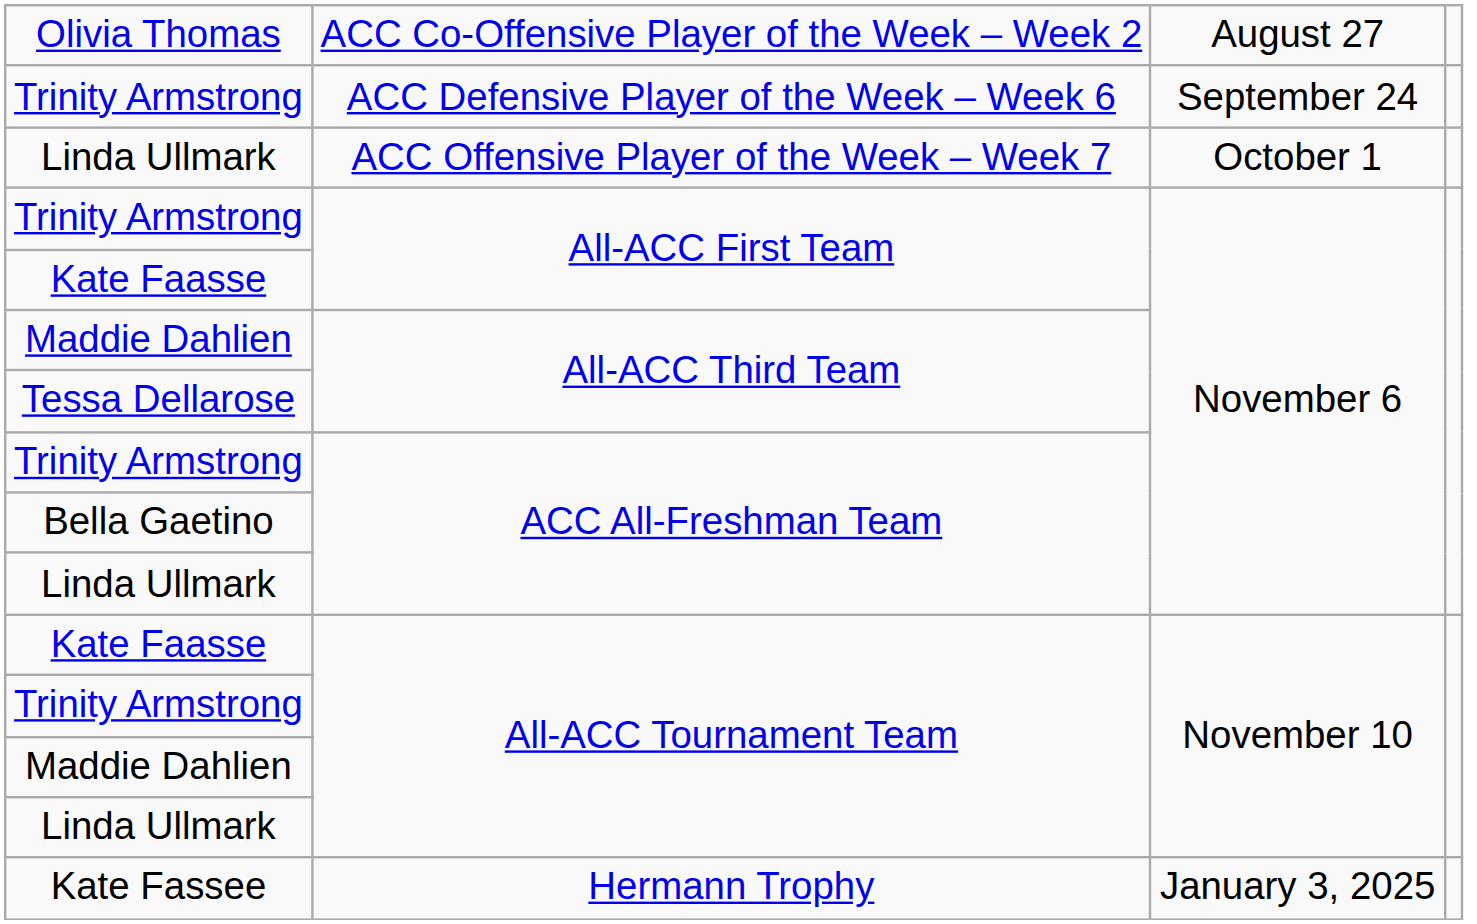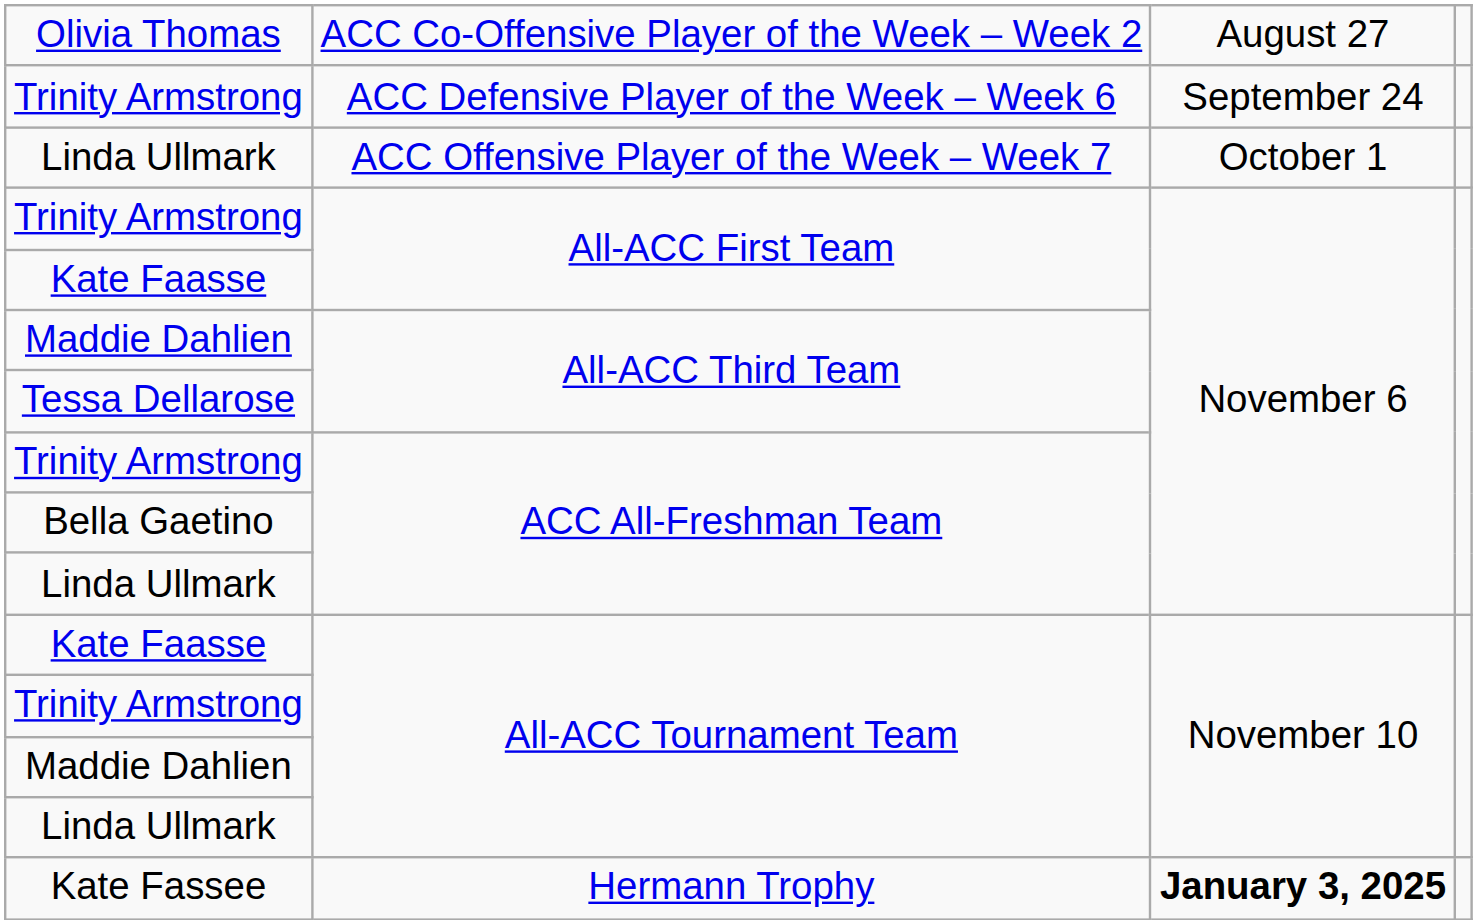(1298, 887) normal -> (1303, 887) bold
